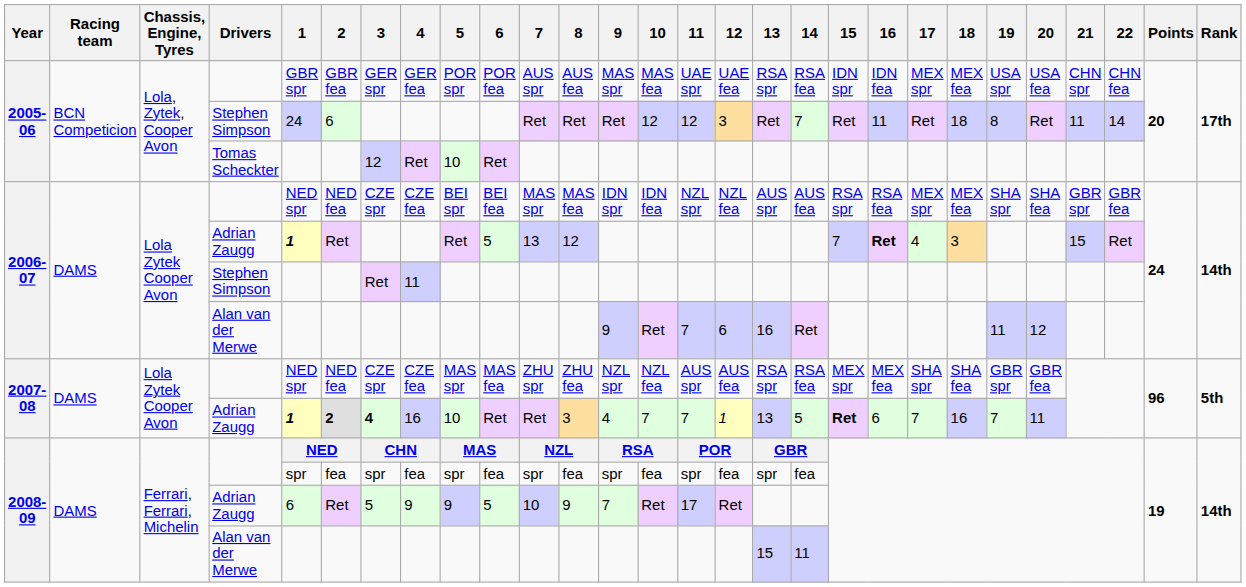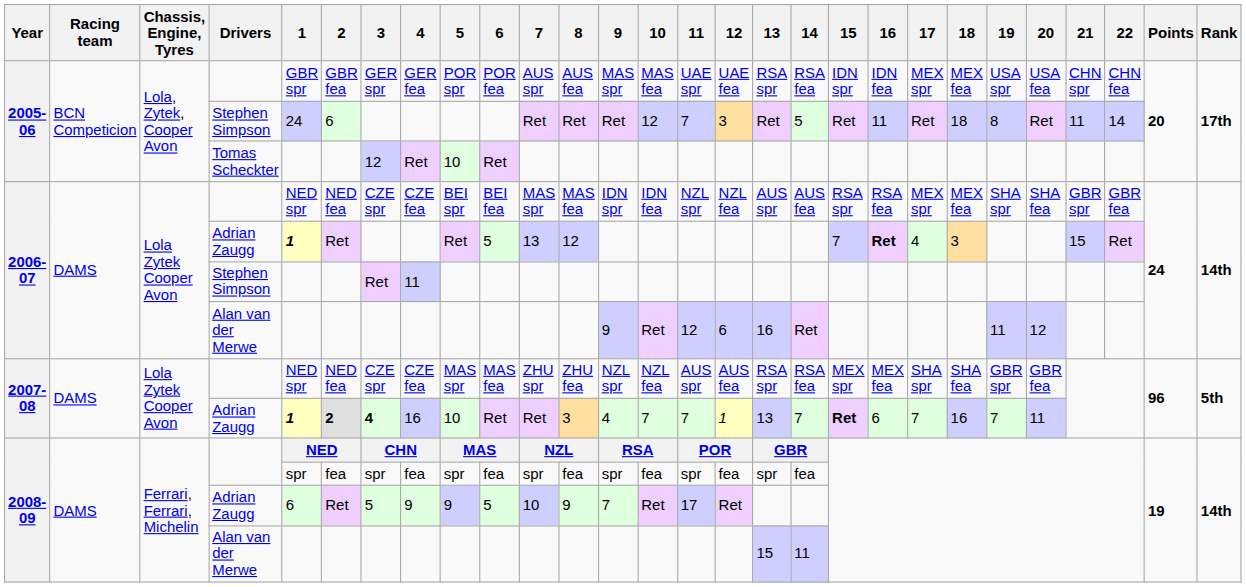(689, 121) 12 -> (685, 121) 7
(798, 121) 7 -> (798, 121) 5
(685, 330) 7 -> (689, 330) 12
(798, 418) 5 -> (798, 418) 7
